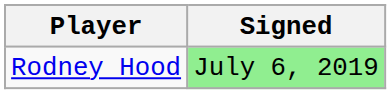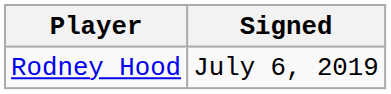(286, 68) lightgreen background -> (286, 68) no background
